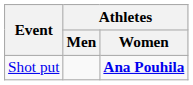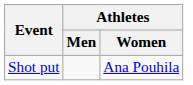(144, 67) bold -> (141, 67) normal
